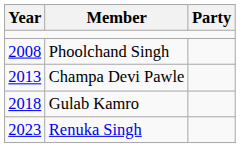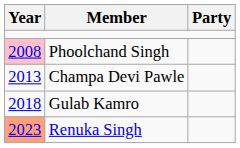(25, 51) no background -> (25, 51) pink background
(25, 129) no background -> (25, 129) lightsalmon background
